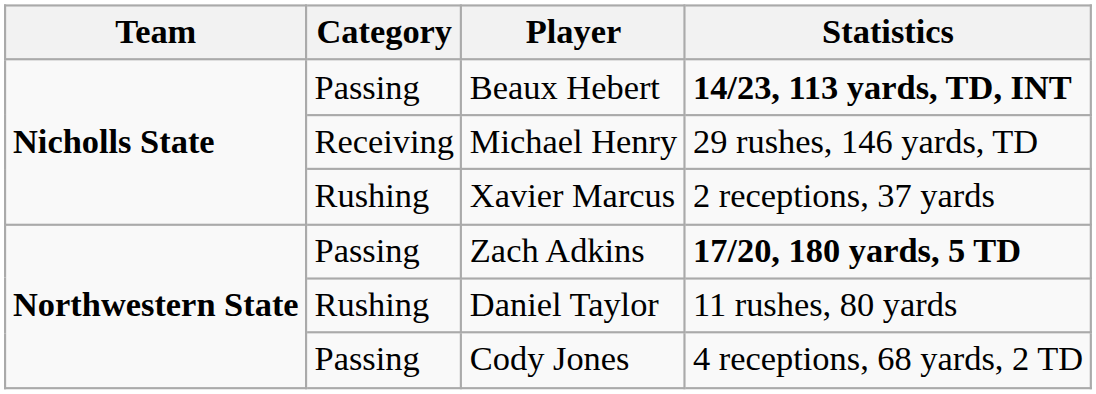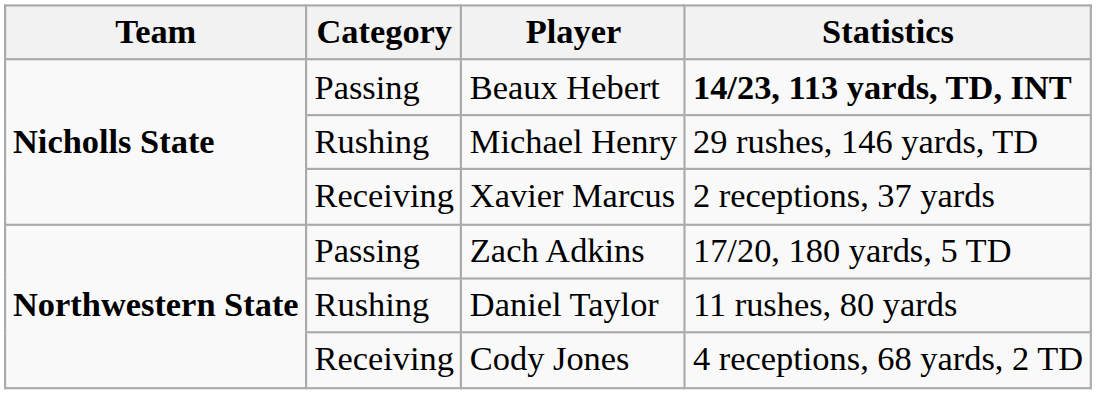(384, 141) Receiving -> (372, 141) Rushing
(372, 195) Rushing -> (384, 195) Receiving
(857, 250) bold -> (852, 250) normal
(367, 359) Passing -> (384, 359) Receiving
